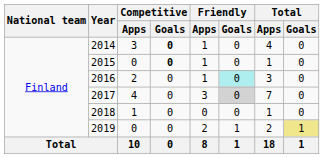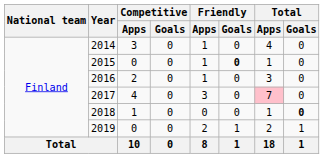(170, 46) bold -> (170, 46) normal
(170, 62) bold -> (170, 62) normal
(237, 62) normal -> (237, 62) bold
(237, 79) paleturquoise background -> (237, 79) no background
(237, 95) lightgrey background -> (237, 95) no background
(269, 95) no background -> (269, 95) pink background
(301, 112) normal -> (301, 112) bold
(301, 128) khaki background -> (301, 128) no background
